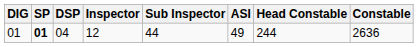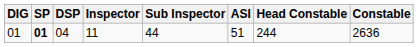(92, 33) 12 -> (92, 33) 11
(238, 33) 49 -> (238, 33) 51
